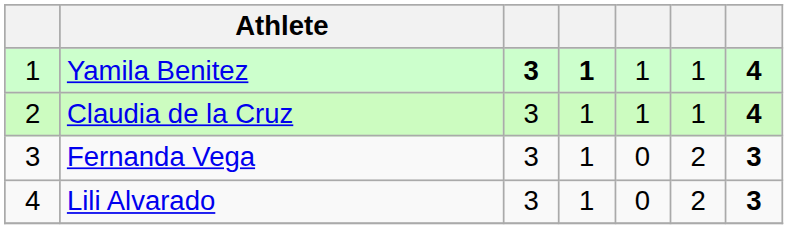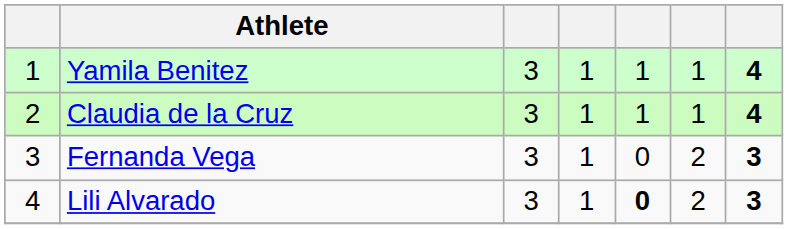(531, 69) bold -> (531, 69) normal
(587, 69) bold -> (587, 69) normal
(642, 200) normal -> (642, 200) bold
